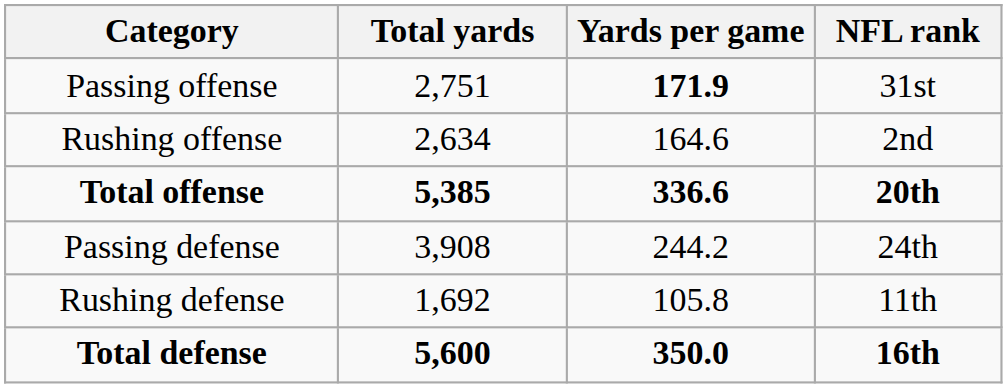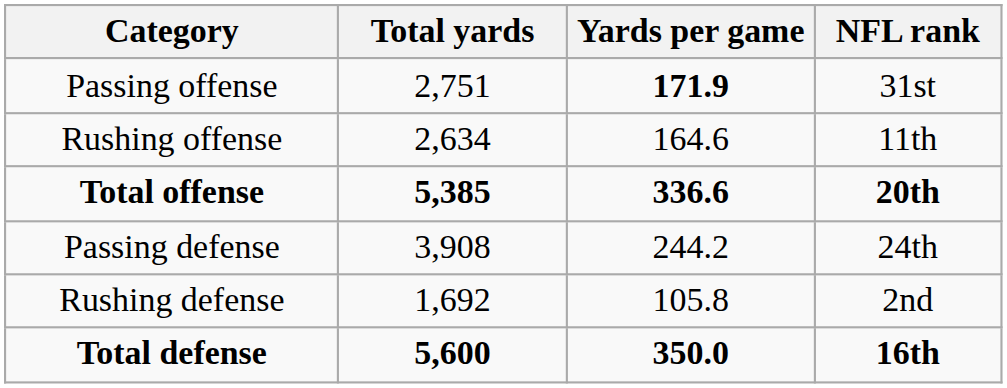(908, 138) 2nd -> (908, 138) 11th
(908, 300) 11th -> (908, 300) 2nd
